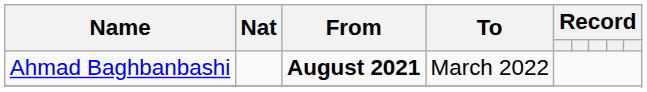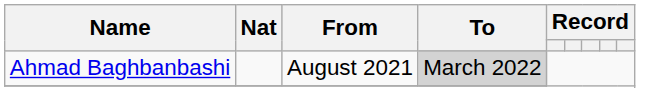(354, 68) bold -> (350, 68) normal
(490, 68) no background -> (482, 68) lightgrey background
